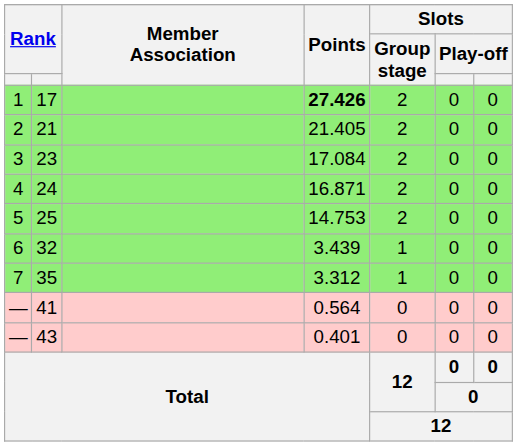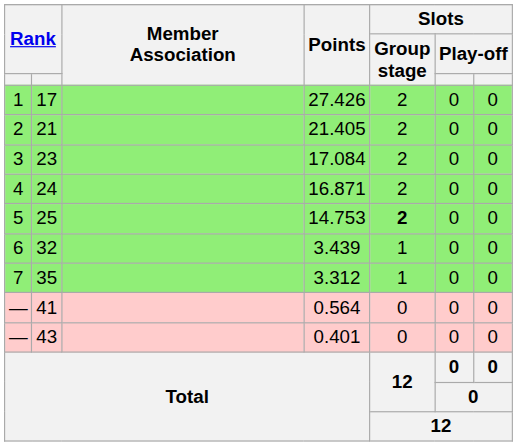(337, 99) bold -> (337, 99) normal
(402, 218) normal -> (402, 218) bold
